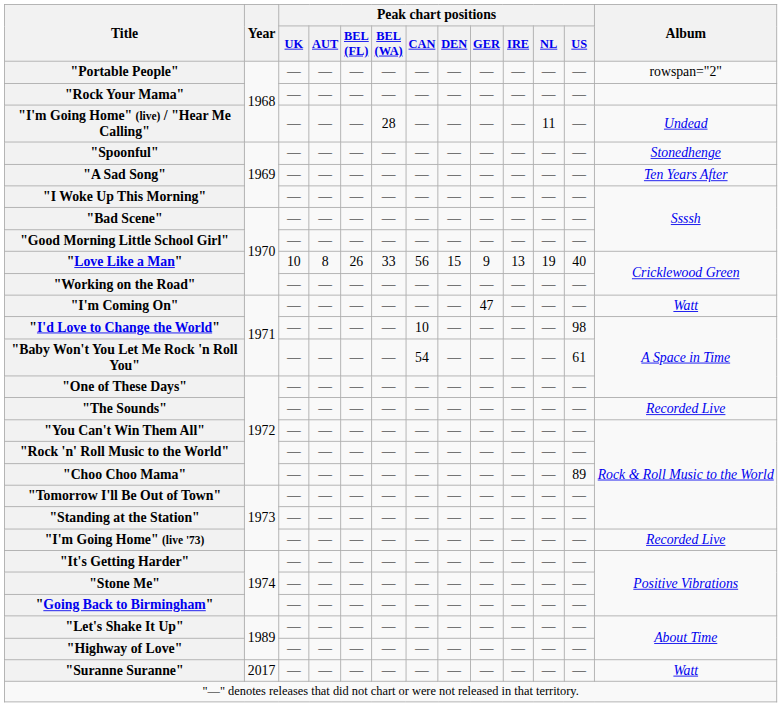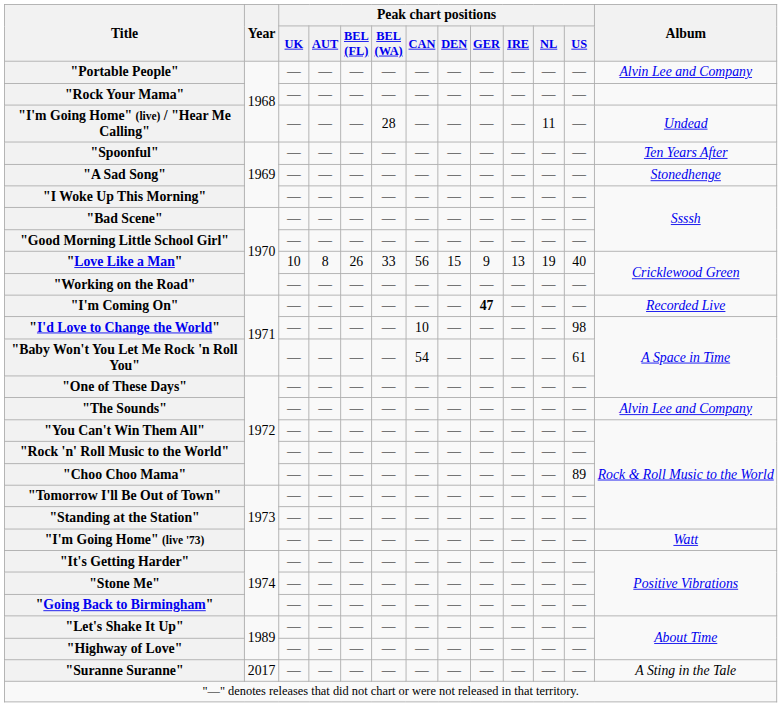(686, 72) rowspan="2" -> (686, 72) Alvin Lee and Company
(686, 153) Stonedhenge -> (686, 153) Ten Years After
(686, 175) Ten Years After -> (686, 175) Stonedhenge
(487, 305) normal -> (487, 305) bold
(686, 305) Watt -> (686, 305) Recorded Live
(686, 408) Recorded Live -> (686, 408) Alvin Lee and Company
(686, 539) Recorded Live -> (686, 539) Watt
(686, 670) Watt -> (686, 670) A Sting in the Tale
